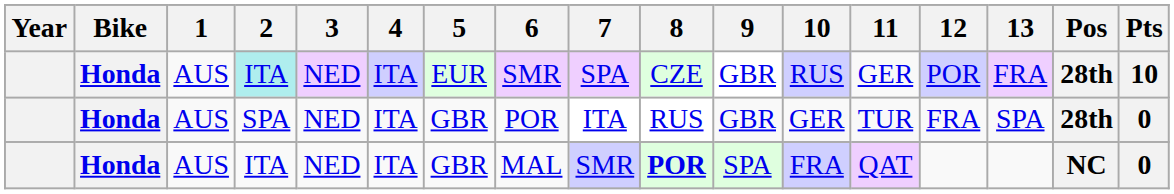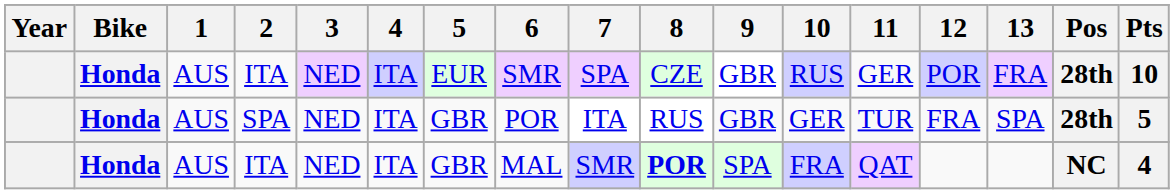(266, 73) paleturquoise background -> (266, 73) no background
(1144, 119) 0 -> (1144, 119) 5
(1144, 165) 0 -> (1144, 165) 4
